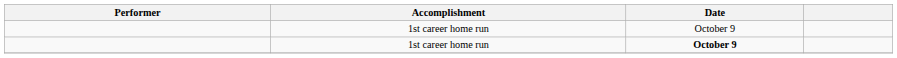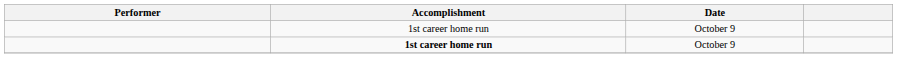(448, 45) normal -> (448, 45) bold
(715, 45) bold -> (715, 45) normal
